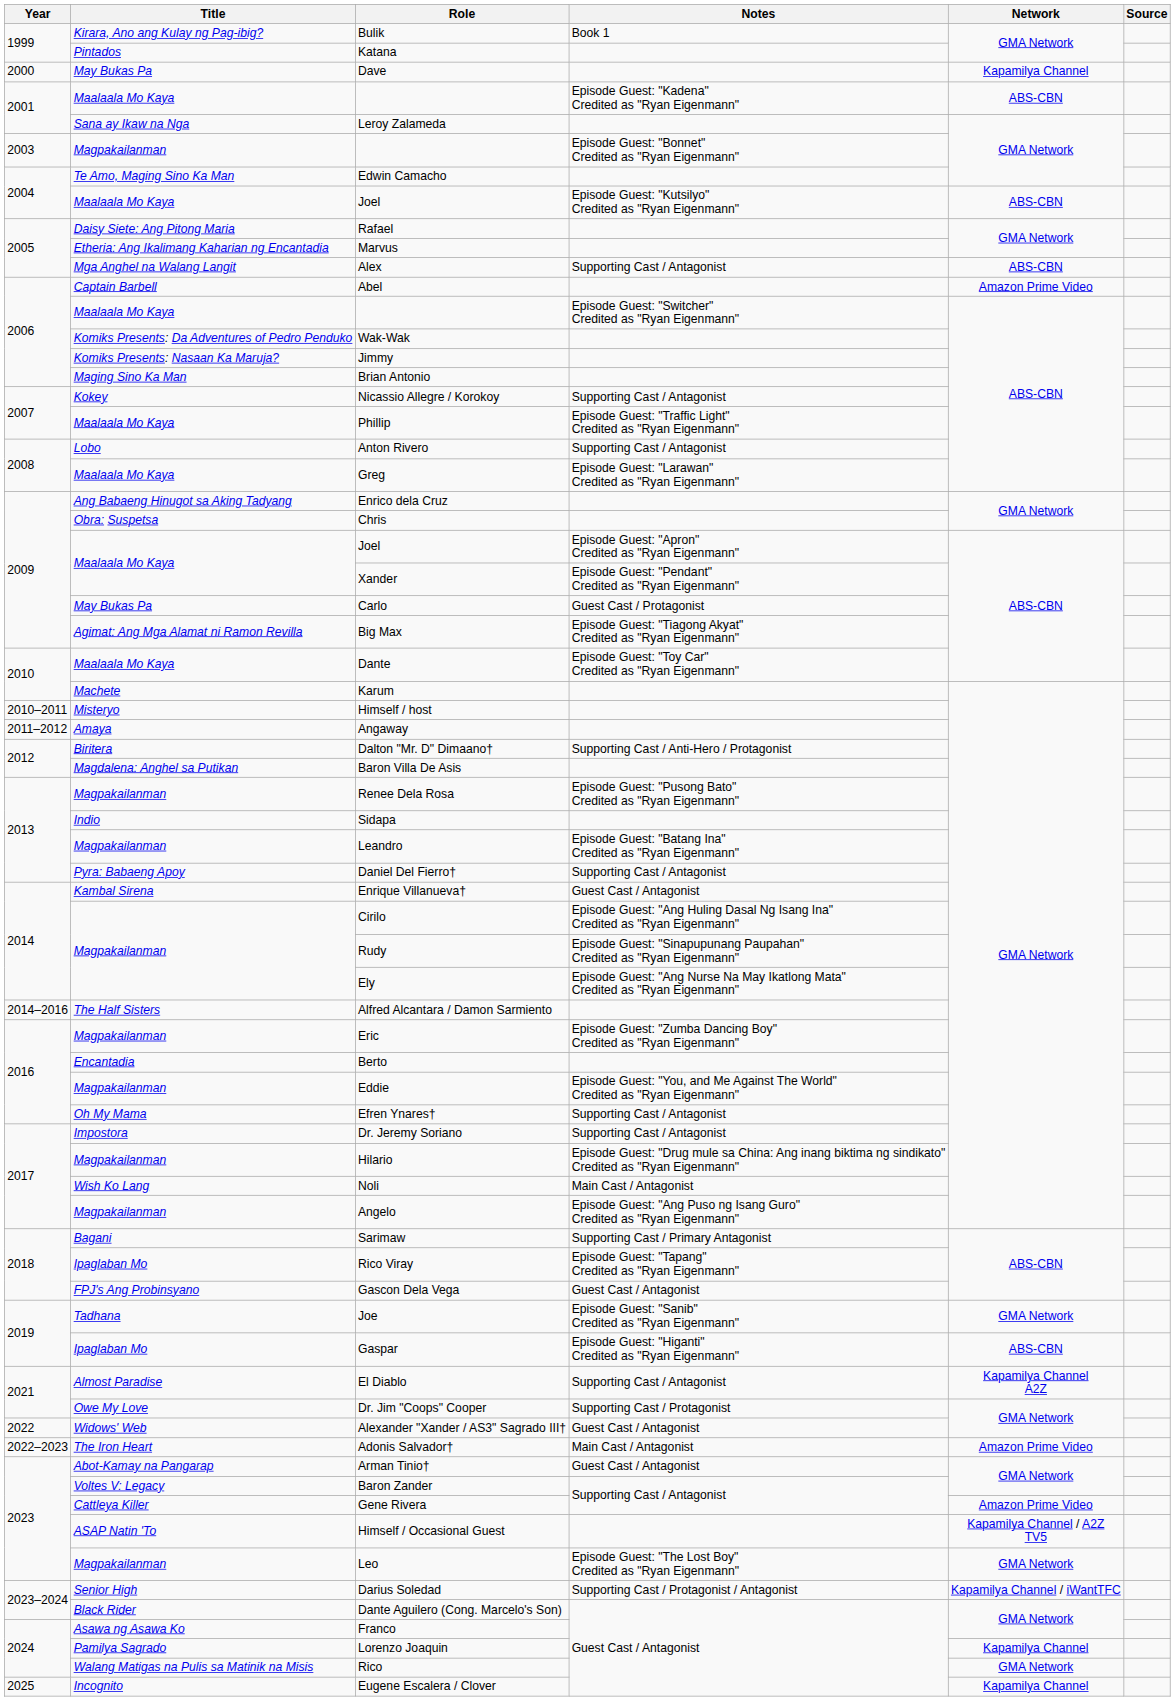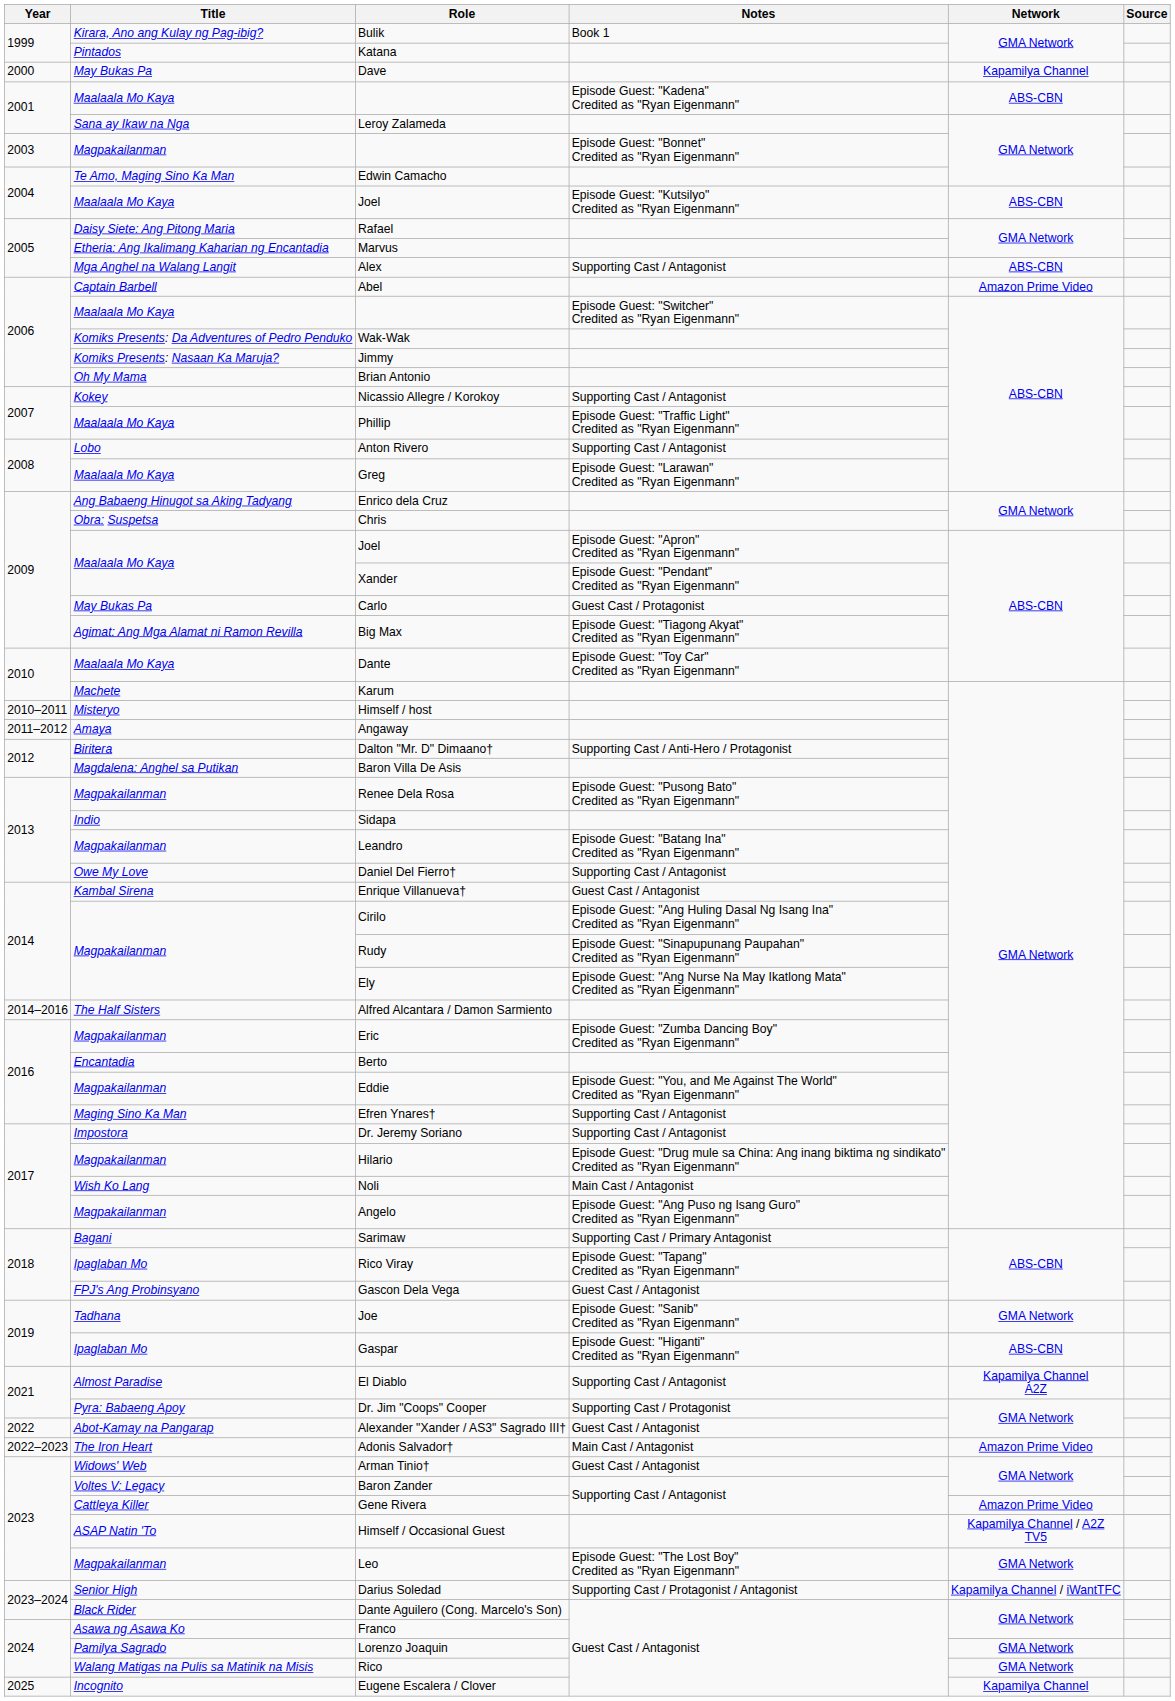(130, 377) Maging Sino Ka Man -> (110, 377) Oh My Mama
(129, 872) Pyra: Babaeng Apoy -> (111, 872) Owe My Love
(110, 1114) Oh My Mama -> (130, 1114) Maging Sino Ka Man
(111, 1408) Owe My Love -> (129, 1408) Pyra: Babaeng Apoy
(110, 1428) Widows' Web -> (144, 1428) Abot-Kamay na Pangarap
(144, 1466) Abot-Kamay na Pangarap -> (110, 1466) Widows' Web
(1036, 1648) Kapamilya Channel -> (1036, 1648) GMA Network
